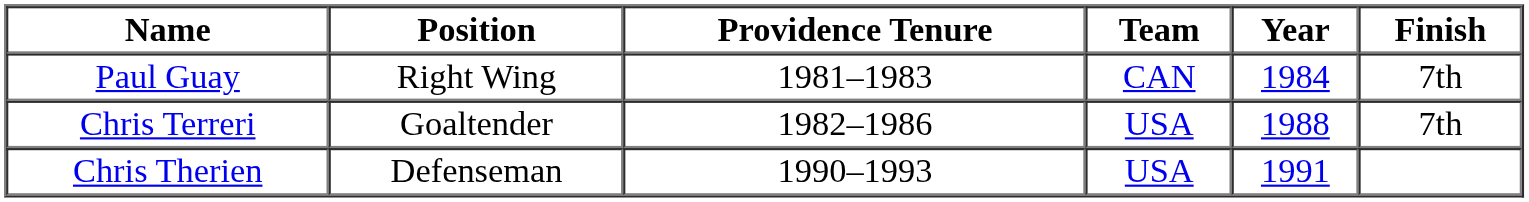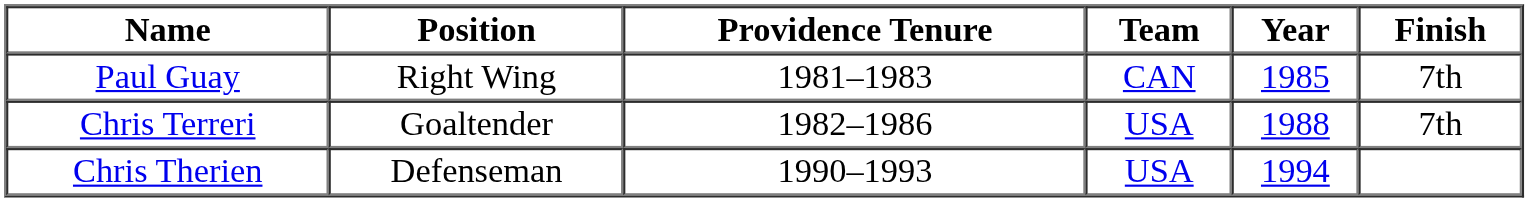(1295, 76) 1984 -> (1295, 76) 1985
(1295, 171) 1991 -> (1295, 171) 1994
